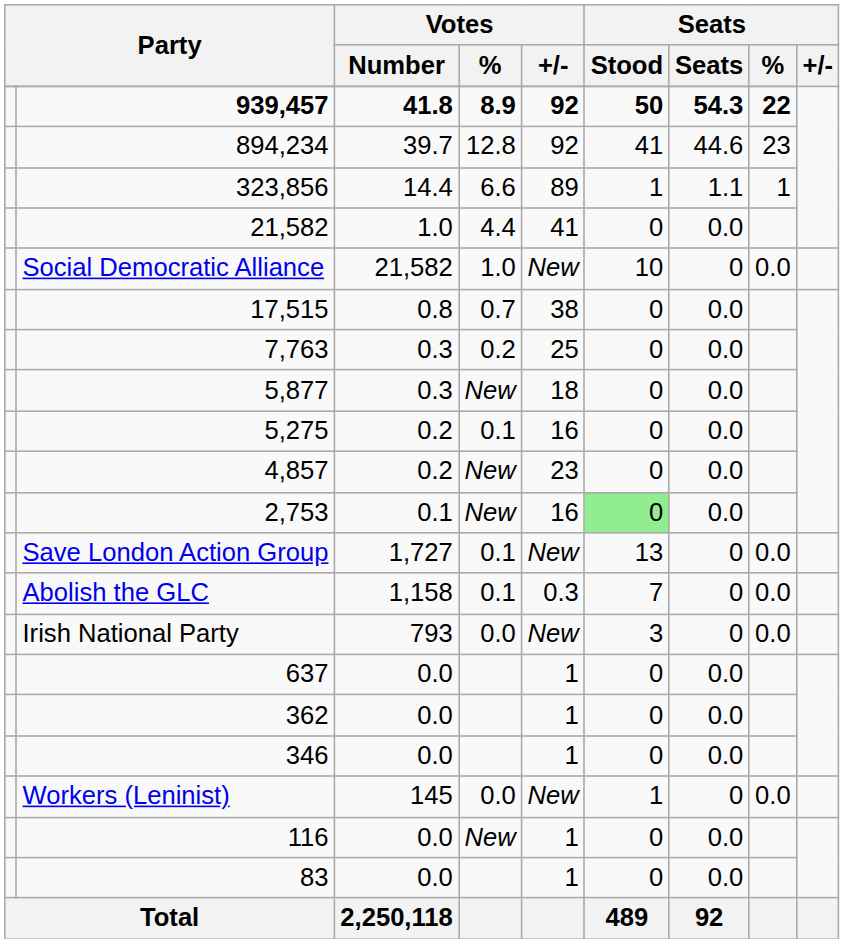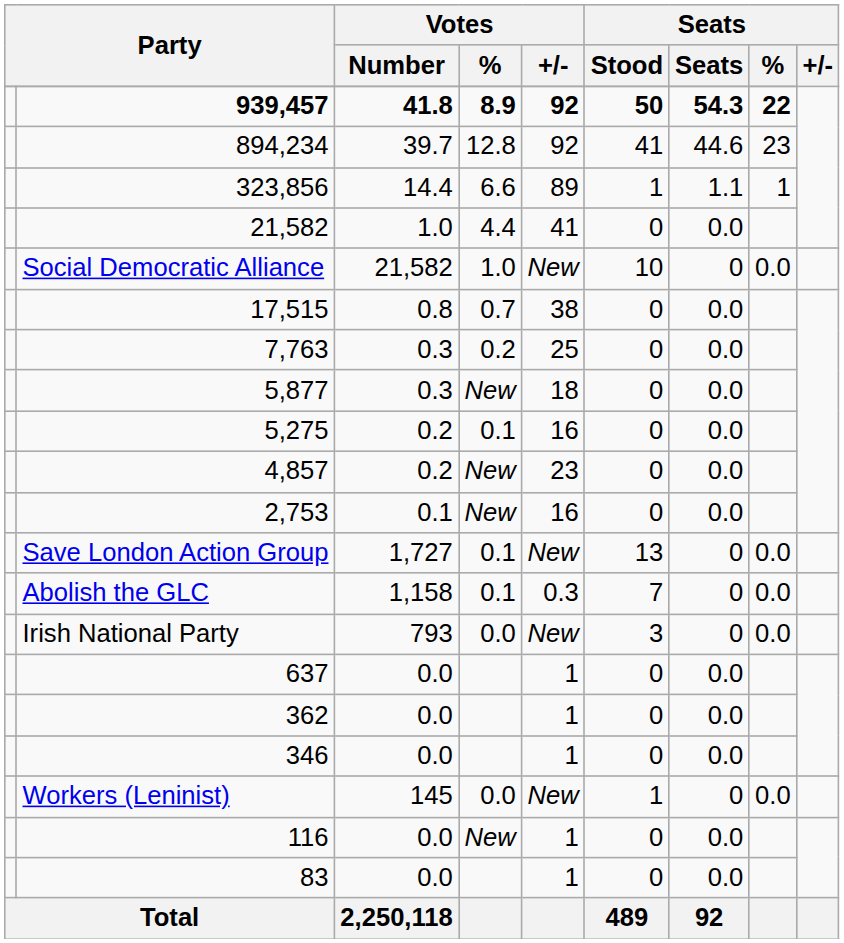(656, 512) lightgreen background -> (656, 512) no background
